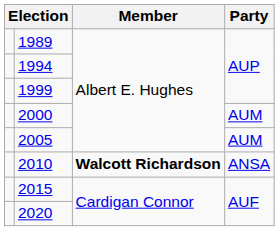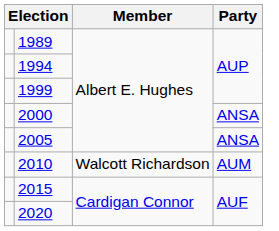(245, 115) AUM -> (238, 115) ANSA
(245, 139) AUM -> (238, 139) ANSA
(148, 164) bold -> (143, 164) normal
(249, 164) ANSA -> (234, 164) AUM
